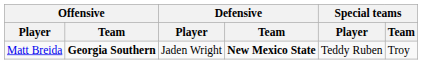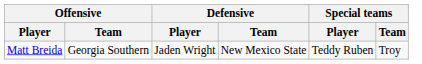(112, 50) bold -> (108, 50) normal
(272, 50) bold -> (264, 50) normal
